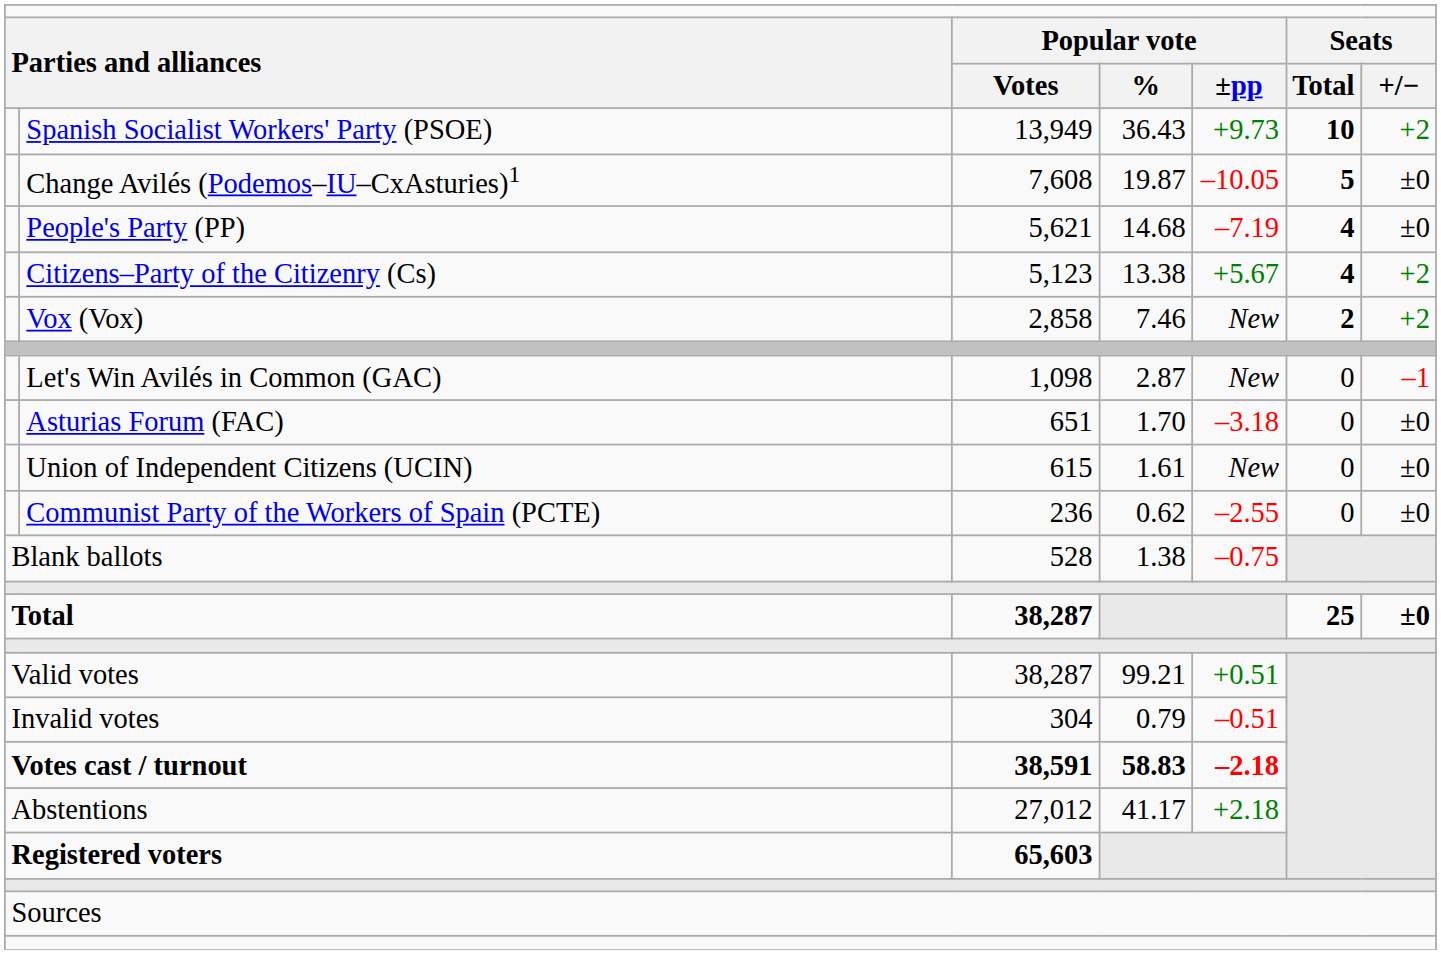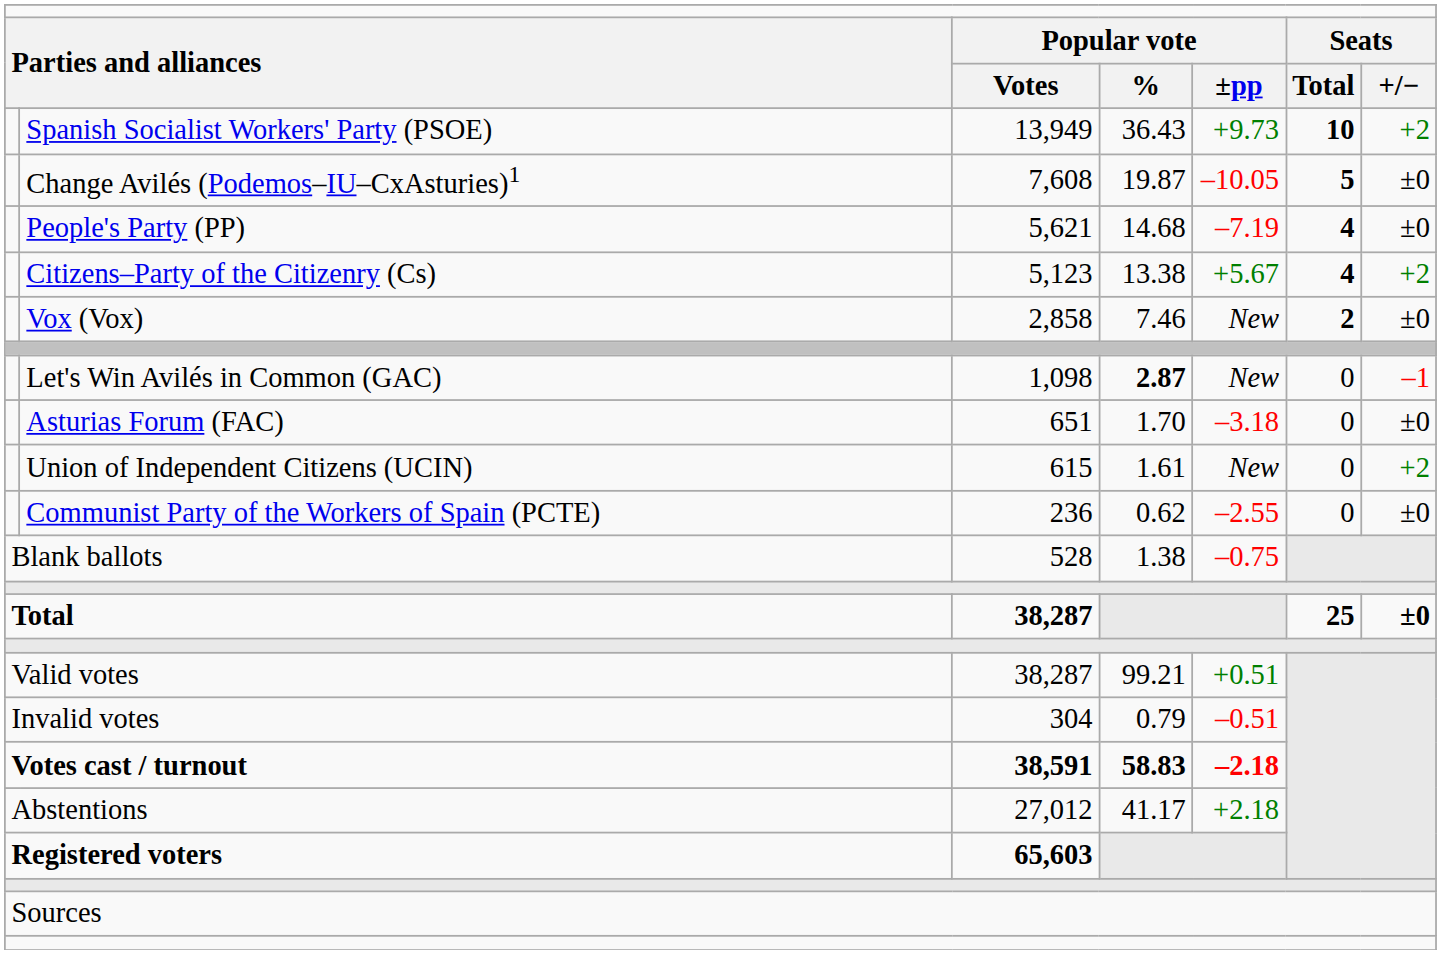(1415, 318) +2 -> (1415, 318) ±0
(1161, 377) normal -> (1161, 377) bold
(1415, 467) ±0 -> (1415, 467) +2
